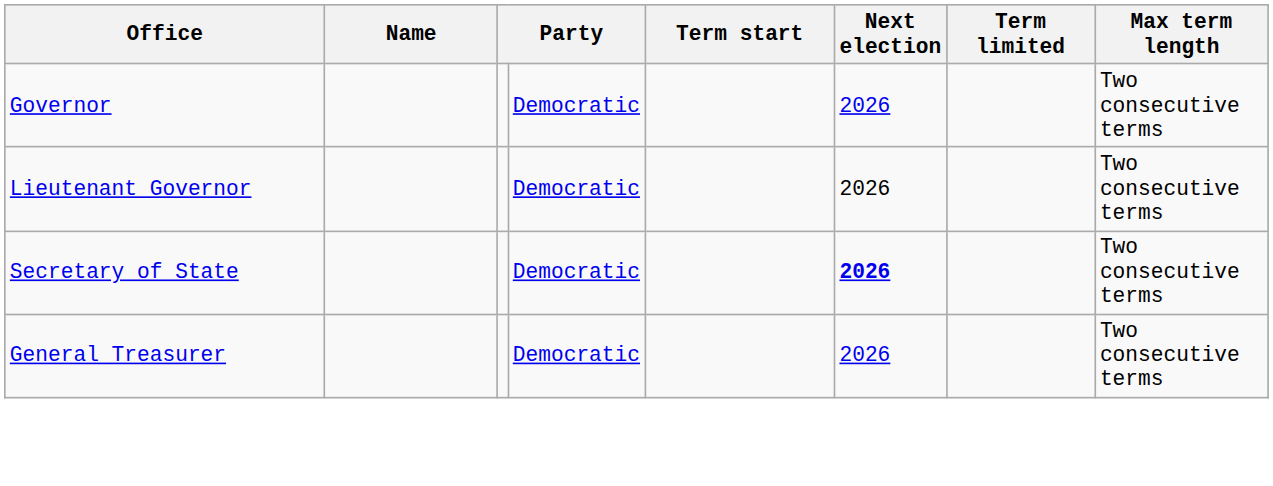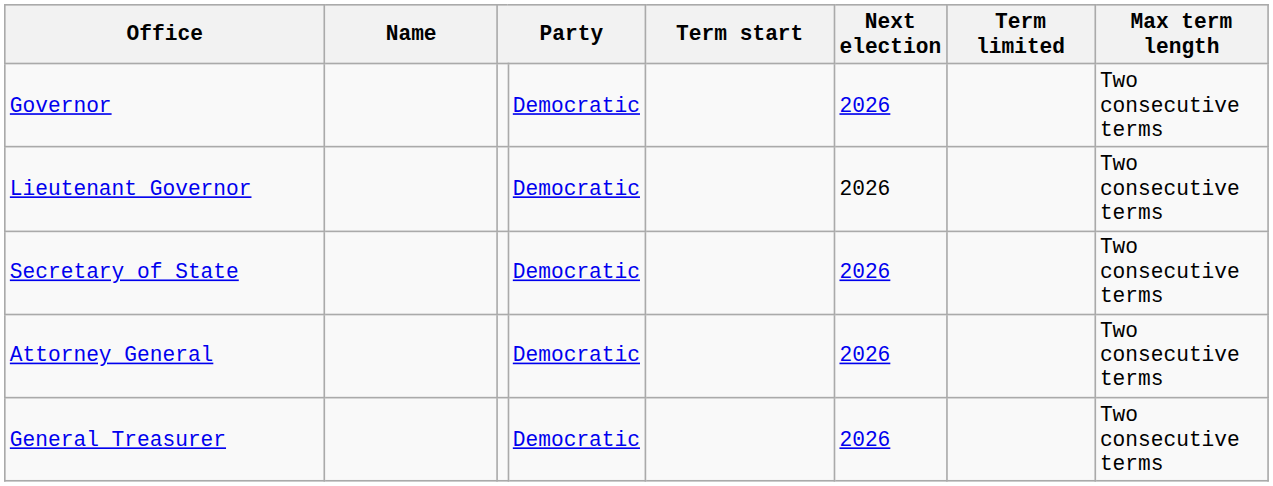(865, 272) bold -> (865, 272) normal
+ row: (112, 356)
